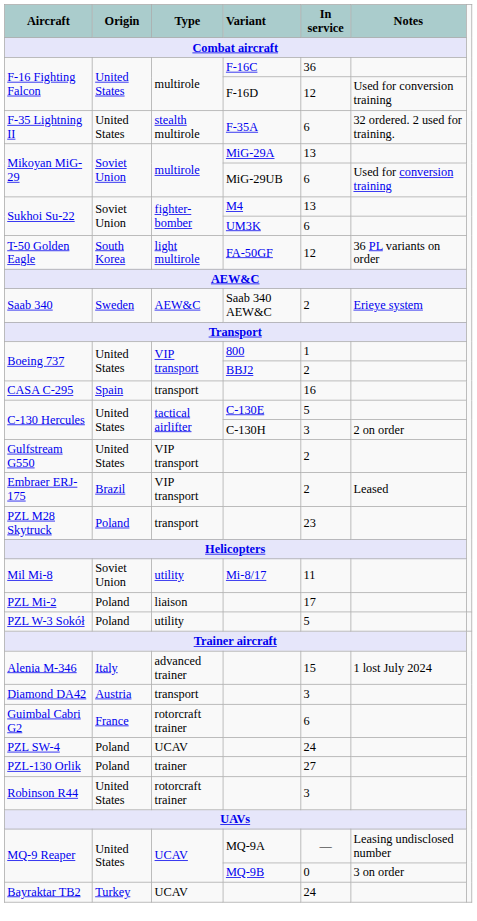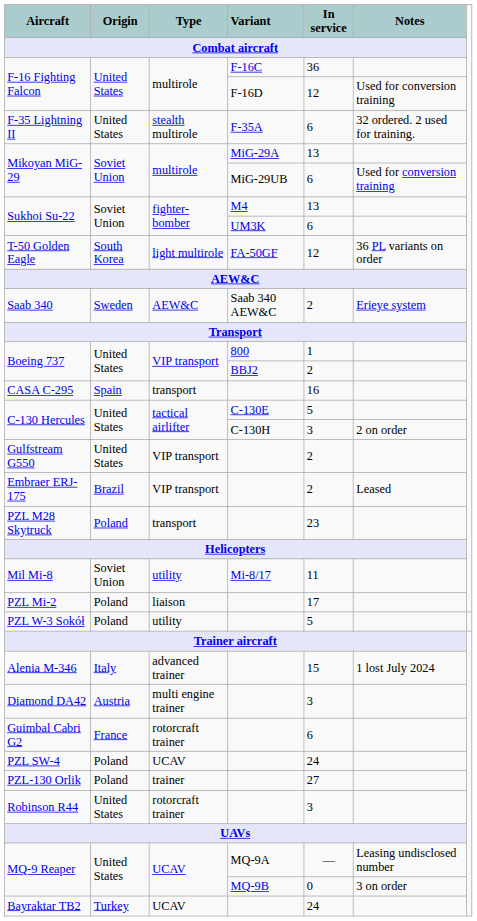(176, 694) transport -> (183, 701) multi engine trainer
